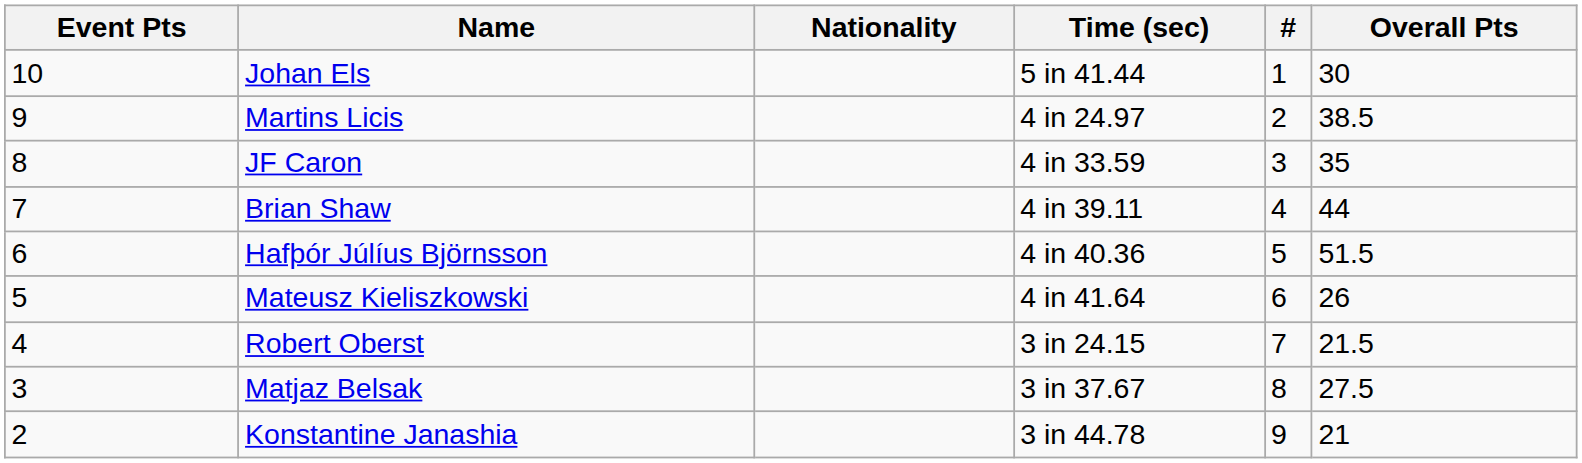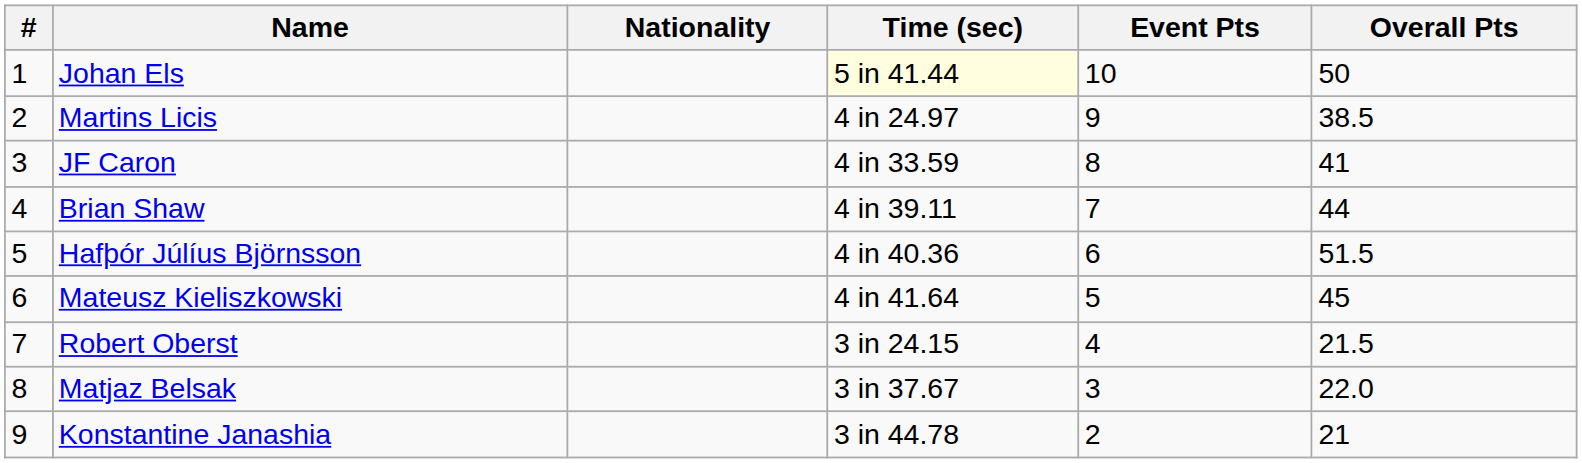columns swapped: (1288, 27) <-> (122, 27)
(1083, 72) no background -> (896, 72) lightyellow background
(1334, 72) 30 -> (1334, 72) 50
(1334, 163) 35 -> (1334, 163) 41
(1334, 298) 26 -> (1334, 298) 45
(1346, 388) 27.5 -> (1346, 388) 22.0
